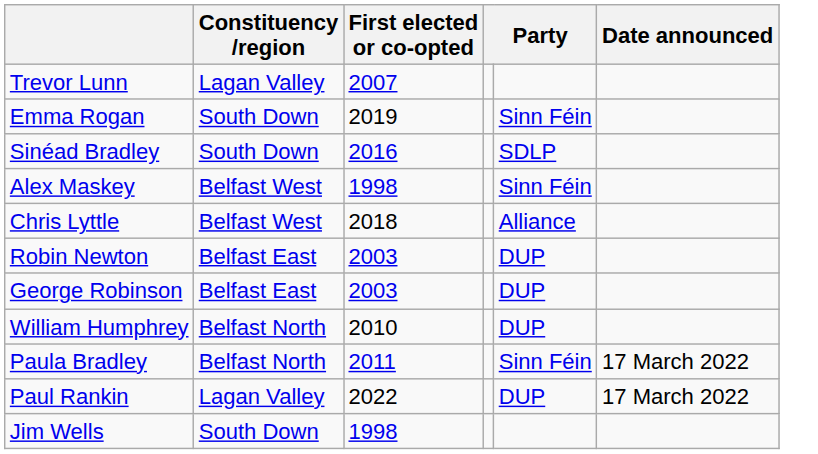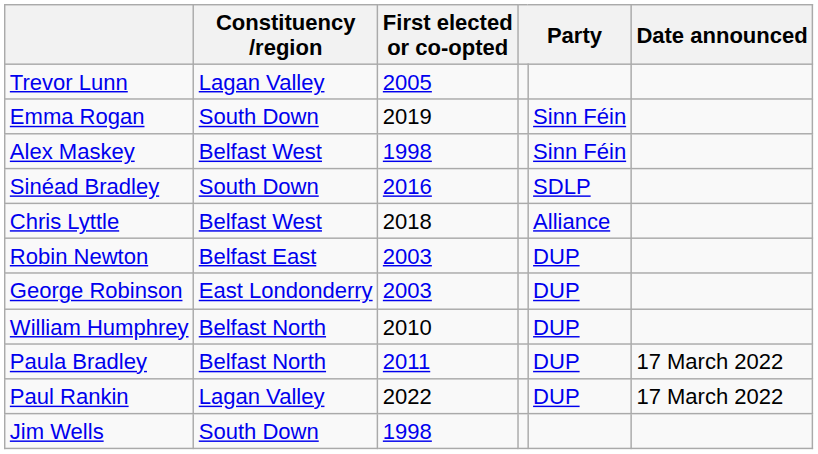(373, 82) 2007 -> (407, 82) 2005
rows swapped: (85, 152) <-> (72, 187)
(258, 291) Belfast East -> (286, 291) East Londonderry
(545, 361) Sinn Féin -> (556, 361) DUP
